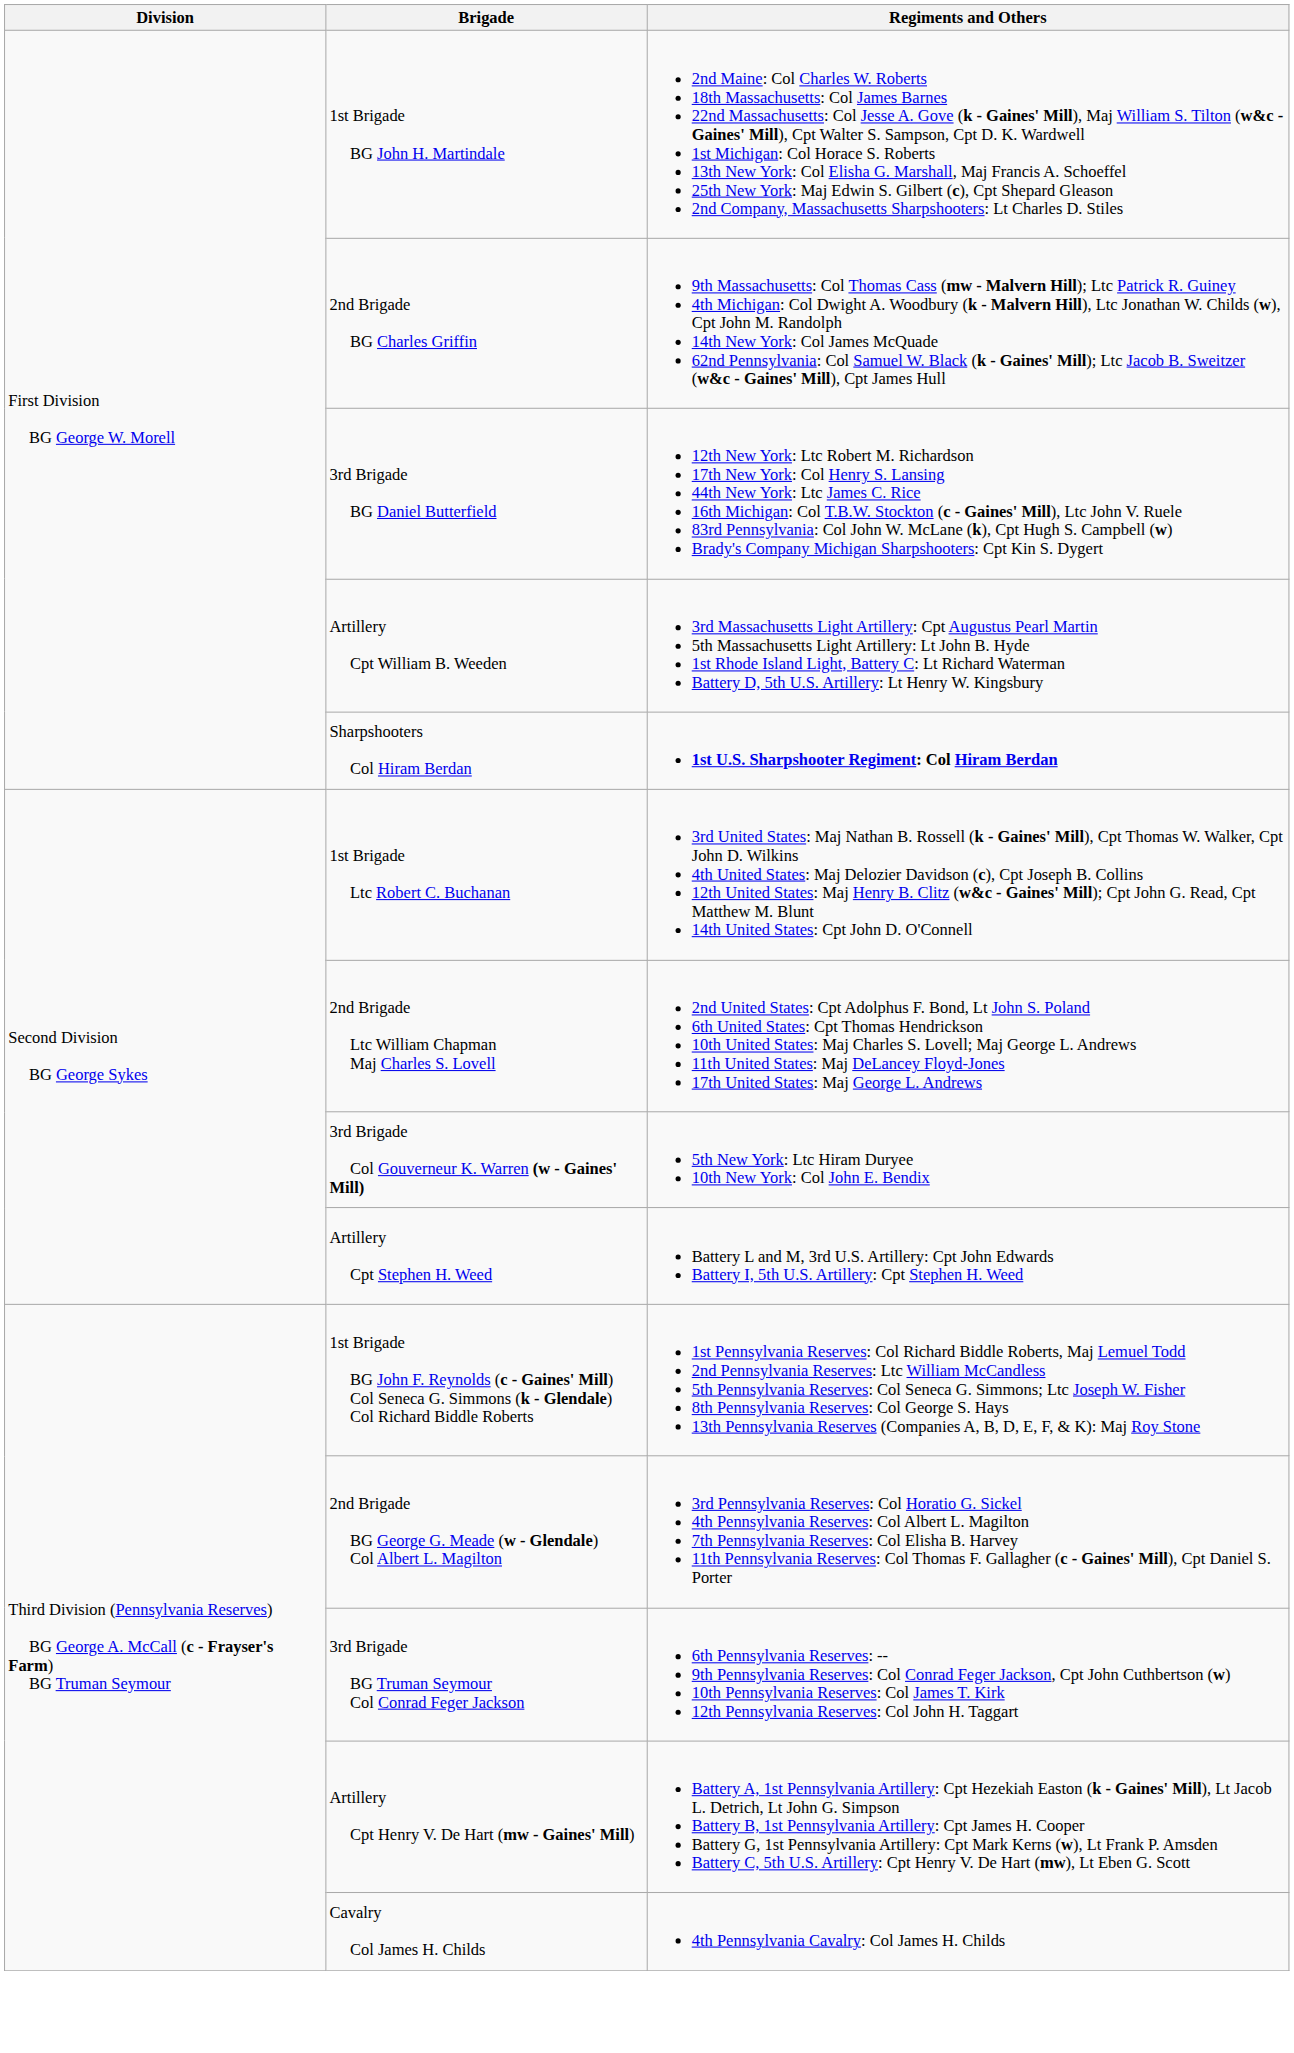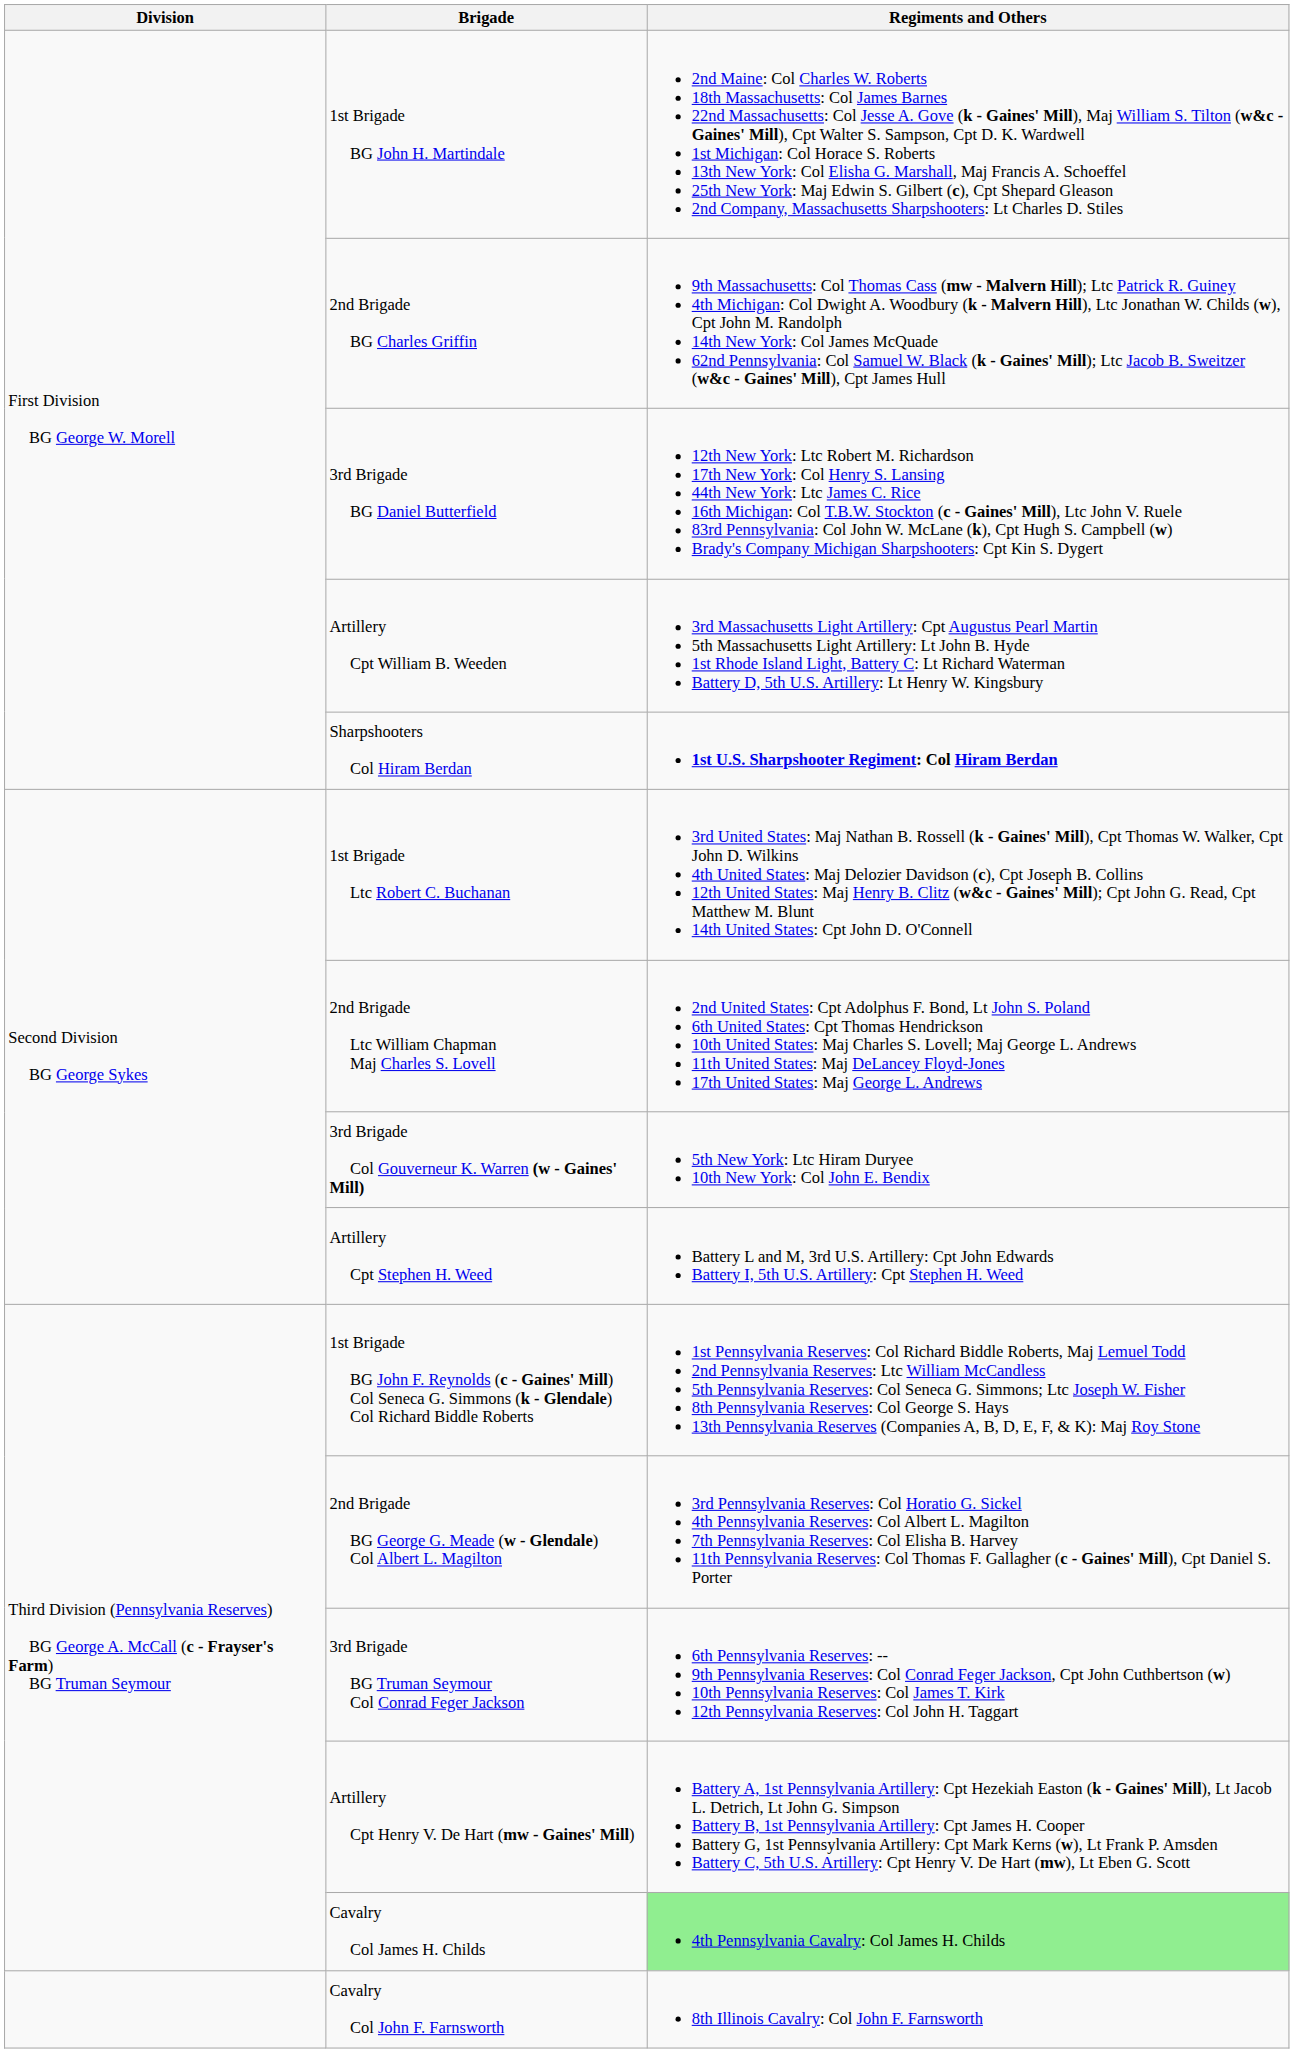(968, 1941) no background -> (968, 1941) lightgreen background
+ row: (417, 2009)
